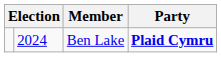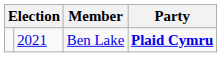(32, 39) 2024 -> (32, 39) 2021
